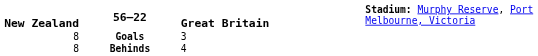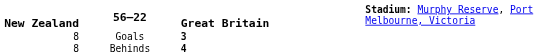(130, 43) bold -> (130, 43) normal
(184, 43) normal -> (184, 43) bold
